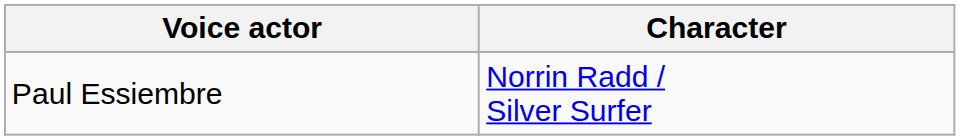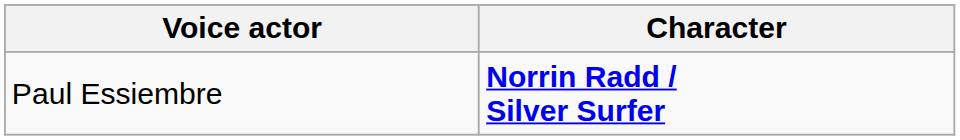(576, 92) normal -> (581, 92) bold
